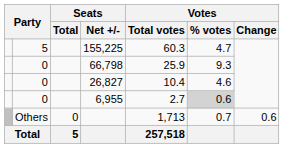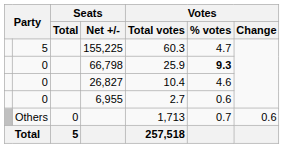(224, 65) normal -> (224, 65) bold
(224, 100) lightgrey background -> (224, 100) no background
